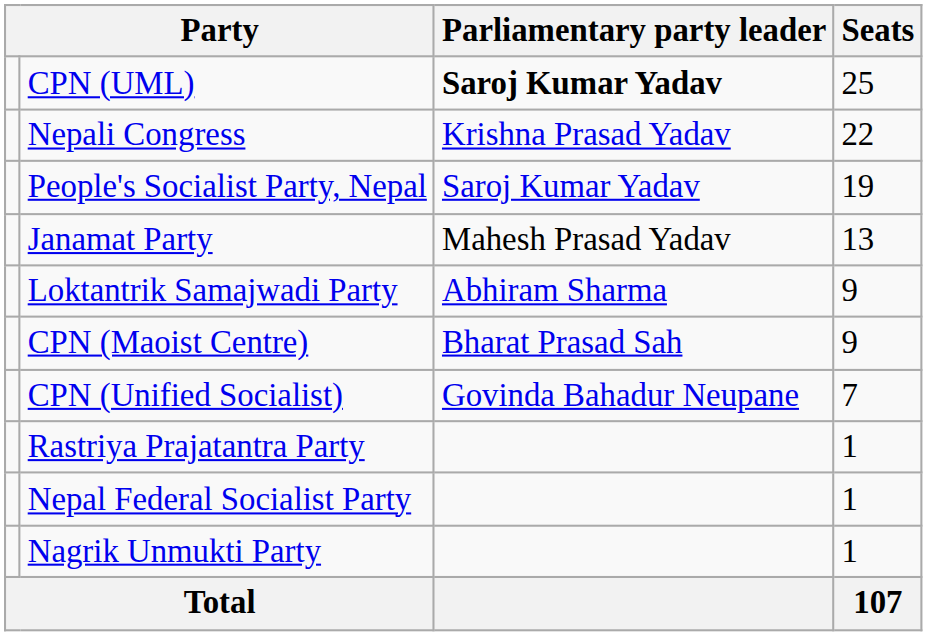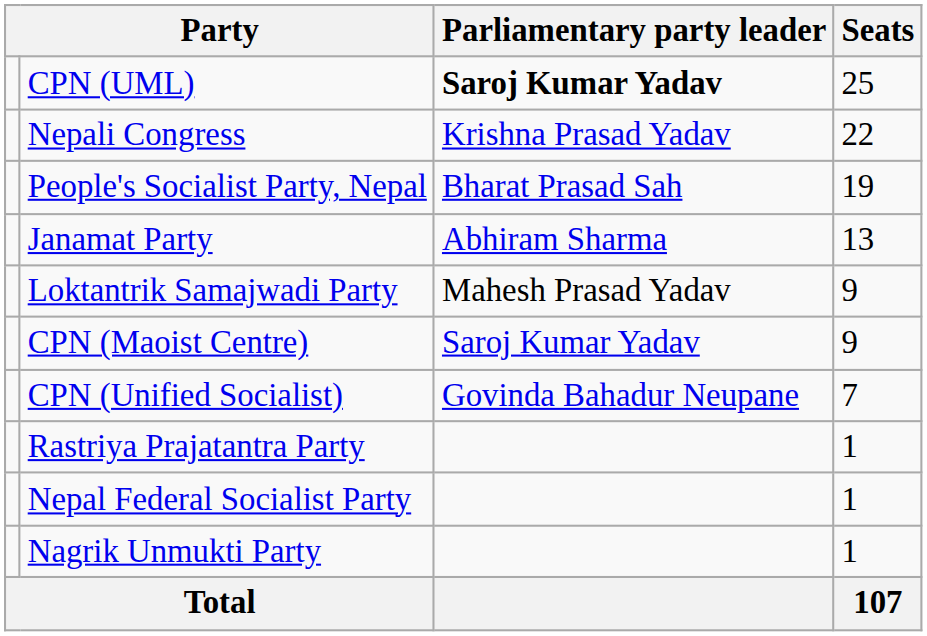(571, 186) Saroj Kumar Yadav -> (562, 186) Bharat Prasad Sah
(586, 238) Mahesh Prasad Yadav -> (554, 238) Abhiram Sharma
(554, 290) Abhiram Sharma -> (586, 290) Mahesh Prasad Yadav
(562, 342) Bharat Prasad Sah -> (571, 342) Saroj Kumar Yadav
